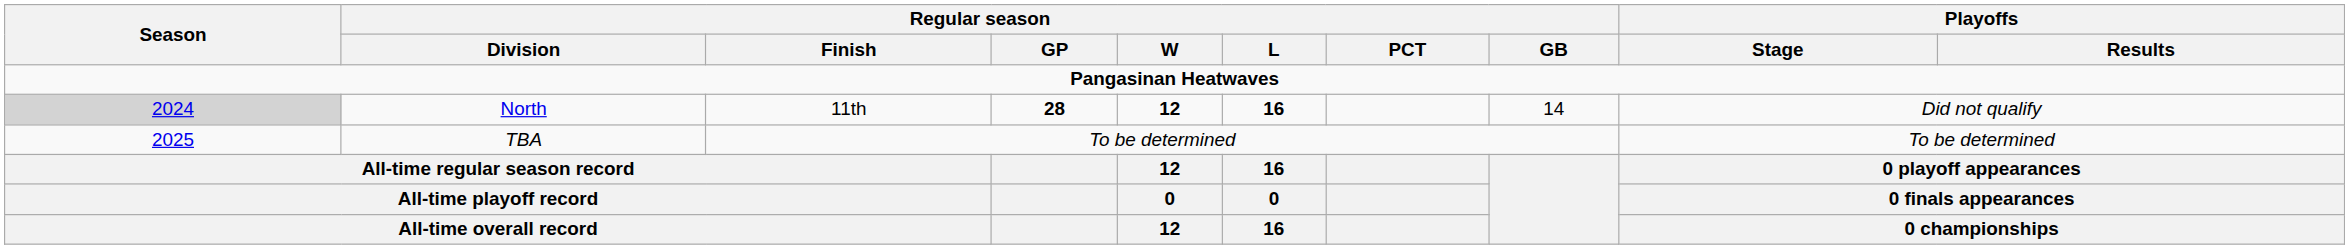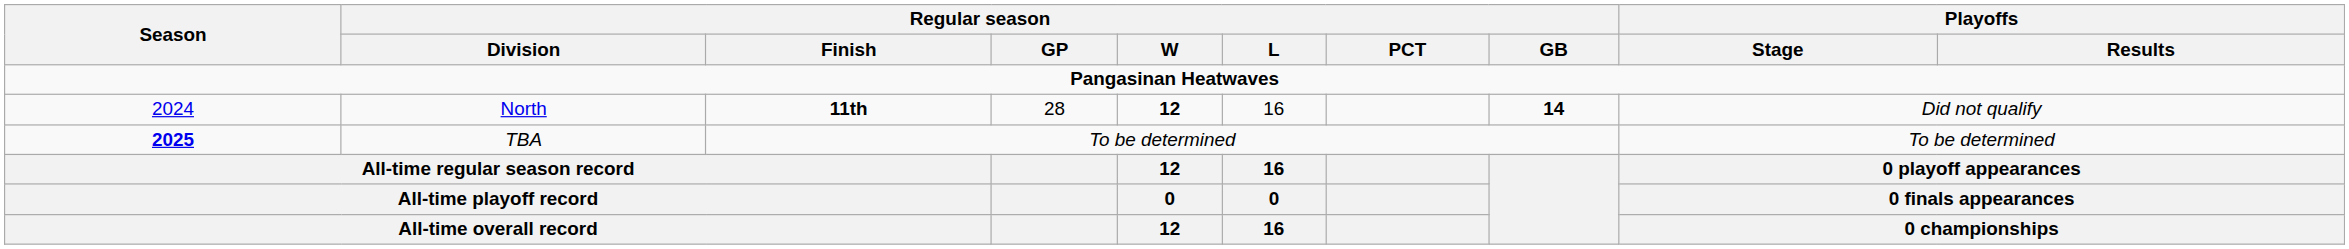(173, 109) lightgrey background -> (173, 109) no background
(849, 109) normal -> (849, 109) bold
(1055, 109) bold -> (1055, 109) normal
(1274, 109) bold -> (1274, 109) normal
(1554, 109) normal -> (1554, 109) bold
(173, 139) normal -> (173, 139) bold
